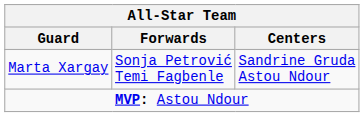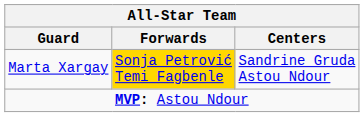(173, 69) no background -> (173, 69) gold background
